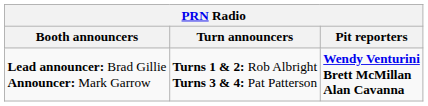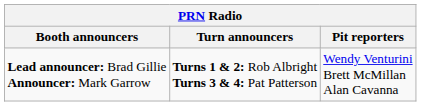(372, 74) bold -> (368, 74) normal
